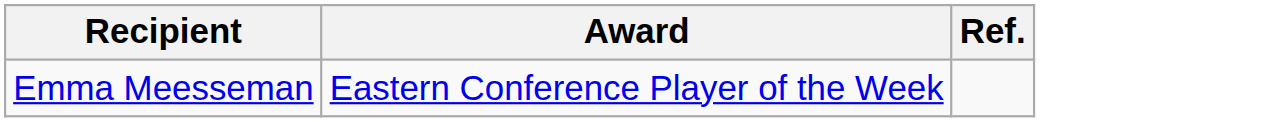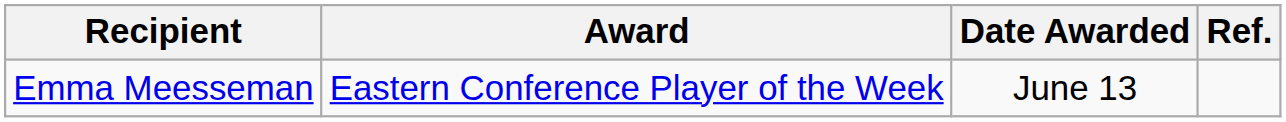+ column: (1075, 32)
